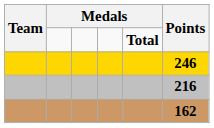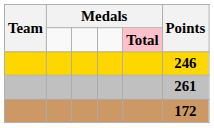(142, 39) no background -> (142, 39) pink background
(185, 87) 216 -> (185, 87) 261
(185, 110) 162 -> (185, 110) 172
